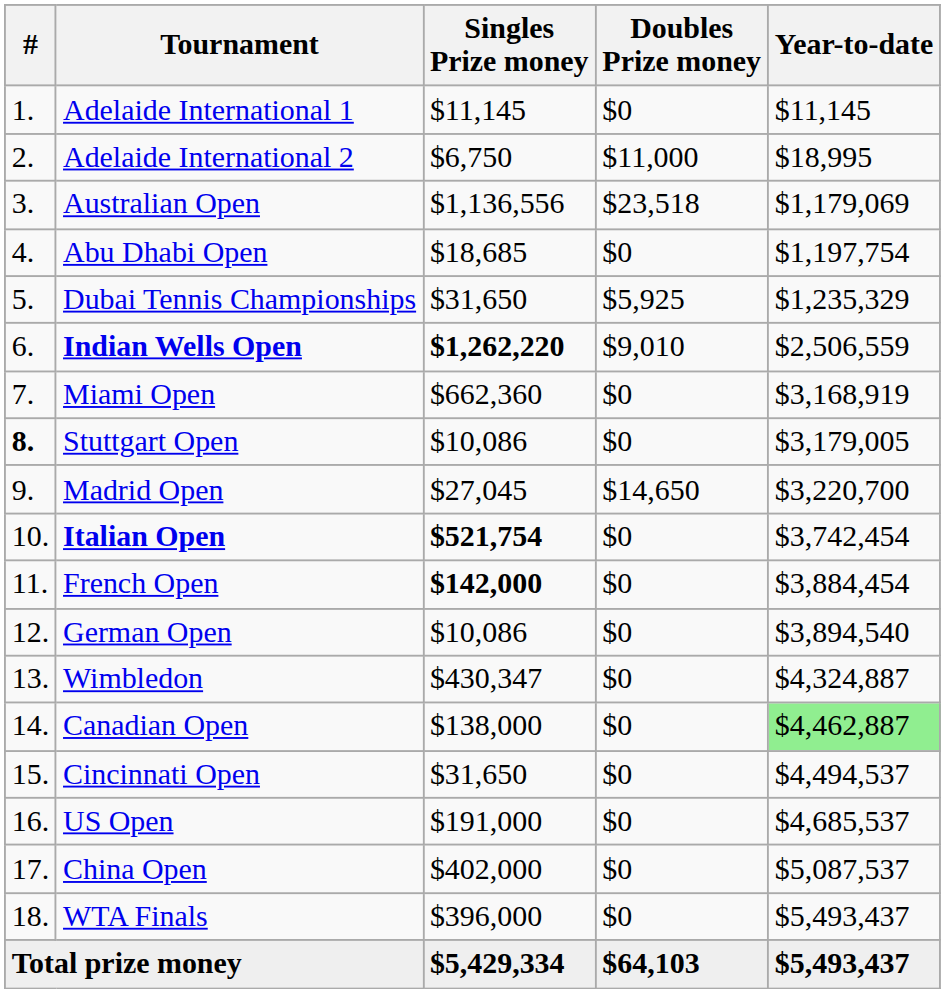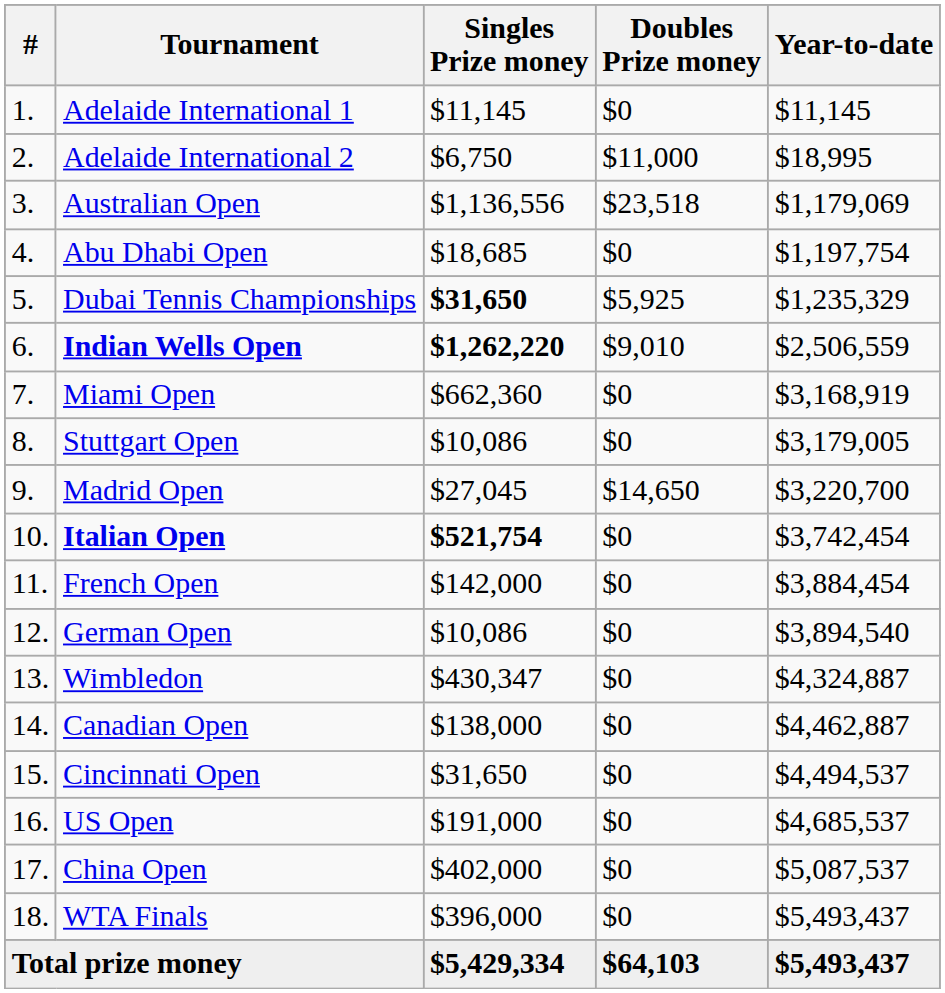(479, 299) normal -> (479, 299) bold
(23, 441) bold -> (23, 441) normal
(486, 583) bold -> (486, 583) normal
(842, 726) lightgreen background -> (842, 726) no background
